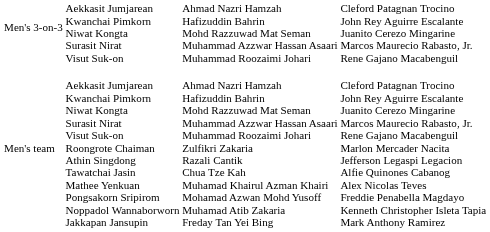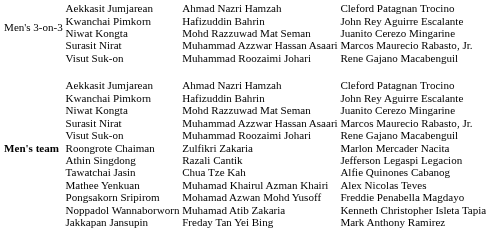(29, 148) normal -> (32, 148) bold
